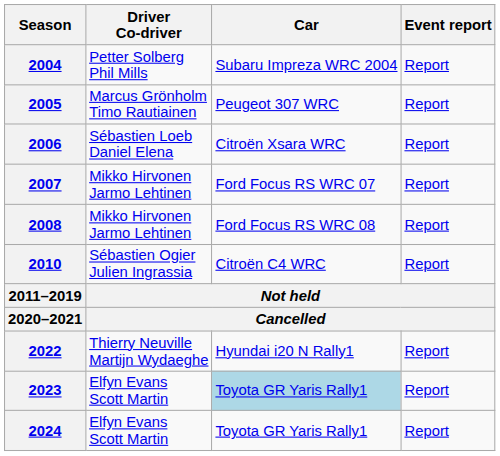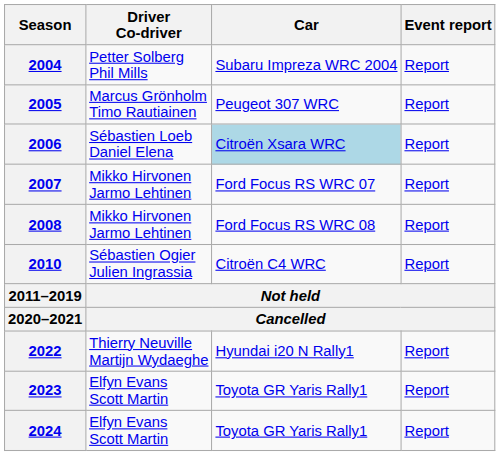(280, 145) no background -> (280, 145) lightblue background
(291, 391) lightblue background -> (291, 391) no background
